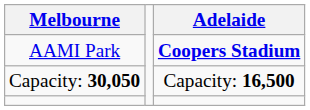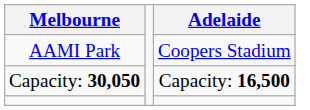(229, 50) bold -> (224, 50) normal
